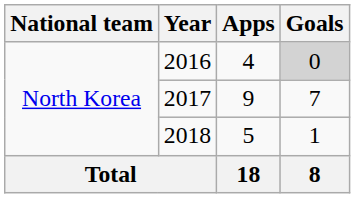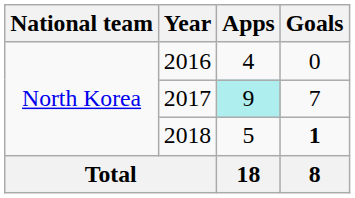(315, 60) lightgrey background -> (315, 60) no background
(248, 98) no background -> (248, 98) paleturquoise background
(315, 135) normal -> (315, 135) bold
